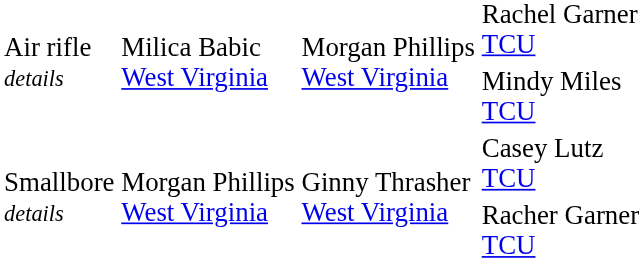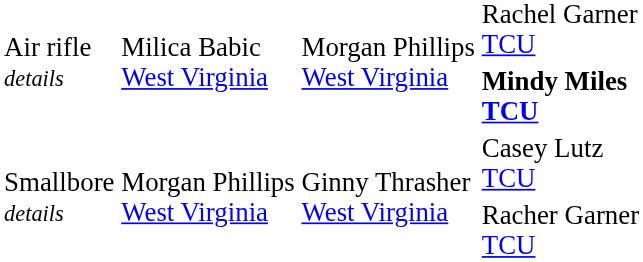(552, 96) normal -> (555, 96) bold
